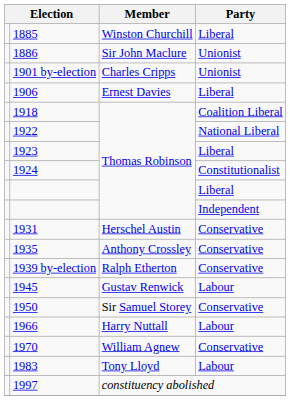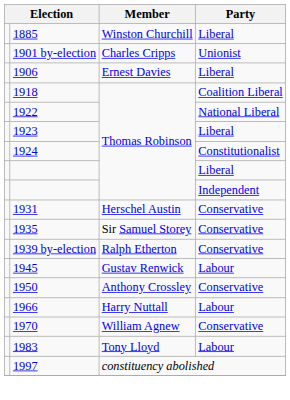- row: (25, 53)
(146, 248) Anthony Crossley -> (147, 229) Sir Samuel Storey
(147, 307) Sir Samuel Storey -> (146, 287) Anthony Crossley
